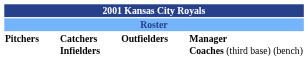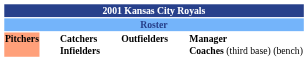(22, 39) no background -> (22, 39) lightsalmon background
